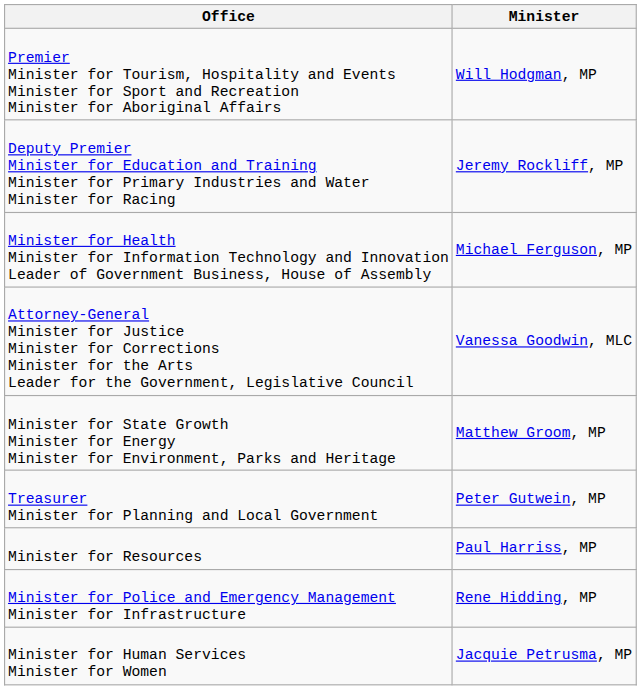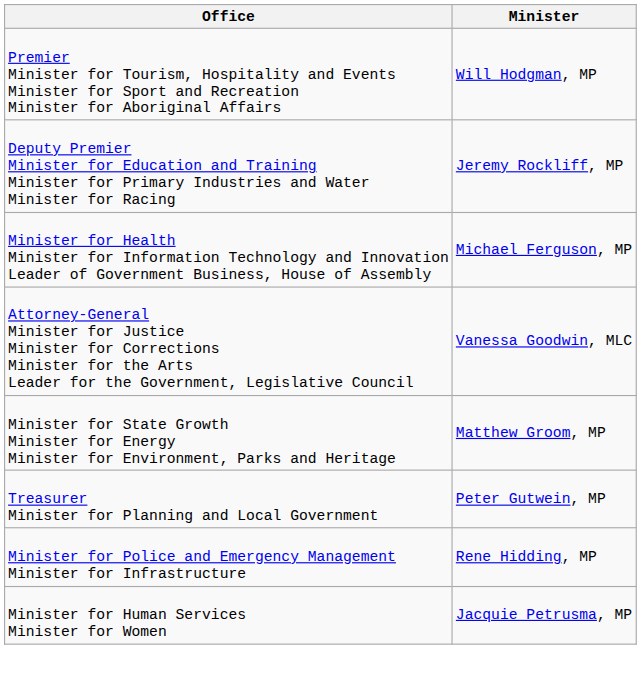- row: (105, 557)
